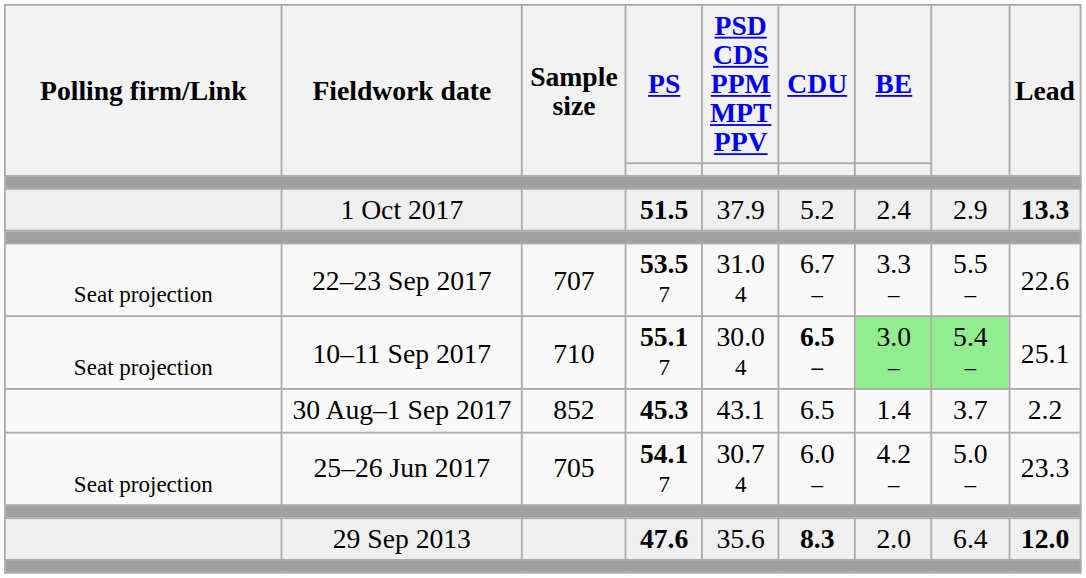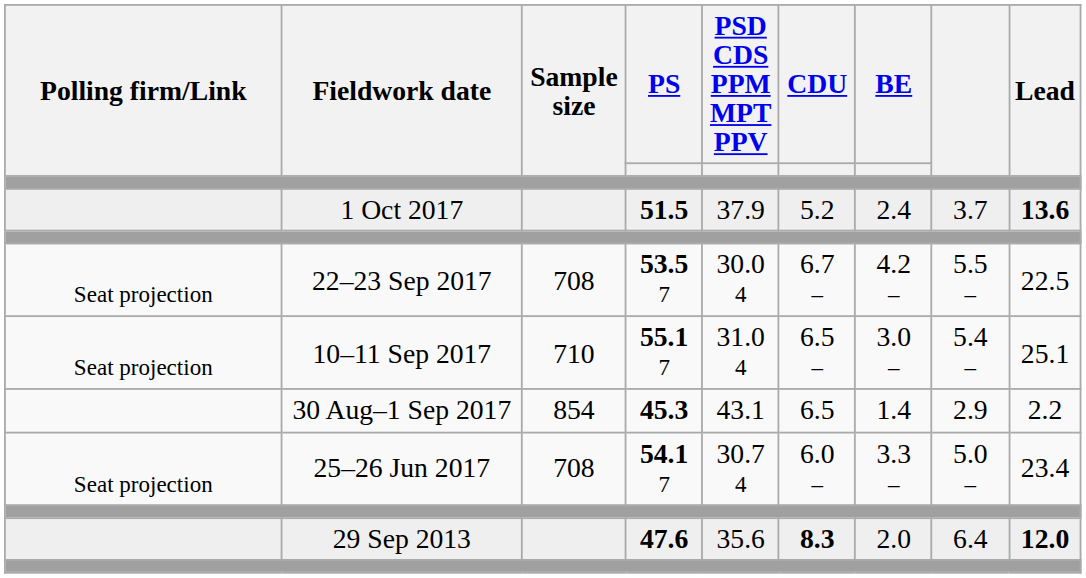(970, 209) 2.9 -> (970, 209) 3.7
(1045, 209) 13.3 -> (1045, 209) 13.6
(574, 280) 707 -> (574, 280) 708
(741, 279) 31.0 4 -> (741, 279) 30.0 4
(894, 279) 3.3 – -> (894, 279) 4.2 –
(1045, 280) 22.6 -> (1045, 280) 22.5
(741, 352) 30.0 4 -> (741, 352) 31.0 4
(817, 352) bold -> (817, 352) normal
(894, 352) lightgreen background -> (894, 352) no background
(970, 352) lightgreen background -> (970, 352) no background
(574, 410) 852 -> (574, 410) 854
(970, 410) 3.7 -> (970, 410) 2.9
(574, 467) 705 -> (574, 467) 708
(894, 467) 4.2 – -> (894, 467) 3.3 –
(1045, 467) 23.3 -> (1045, 467) 23.4
